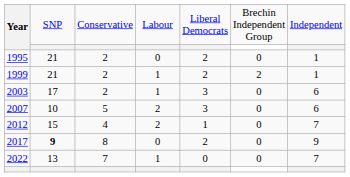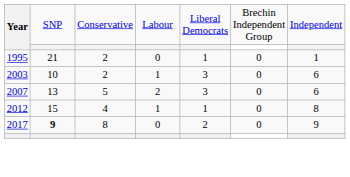(205, 58) 2 -> (205, 58) 1
- row: (17, 74)
(53, 91) 17 -> (53, 74) 10
(53, 108) 10 -> (53, 91) 13
(158, 125) 2 -> (158, 108) 1
(316, 125) 7 -> (316, 108) 8
- row: (17, 158)
